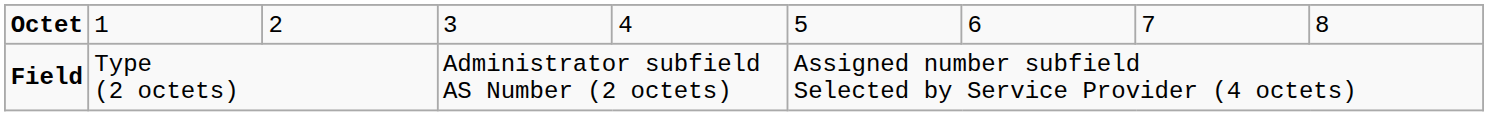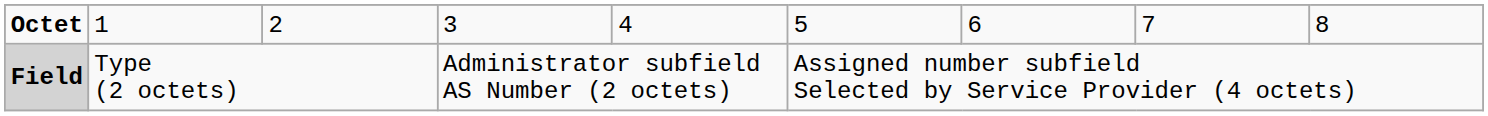(47, 78) no background -> (47, 78) lightgrey background
